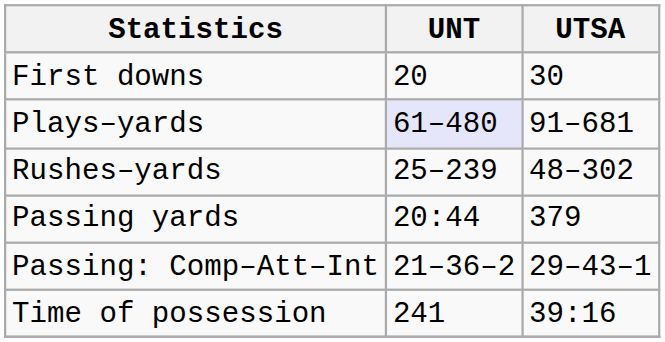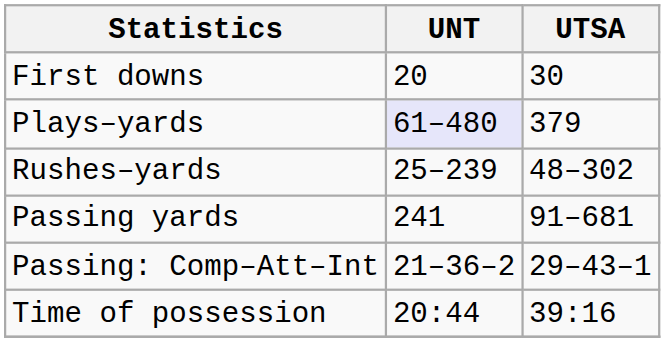(582, 124) 91–681 -> (555, 124) 379
(437, 219) 20:44 -> (419, 219) 241
(555, 219) 379 -> (582, 219) 91–681
(419, 314) 241 -> (437, 314) 20:44
